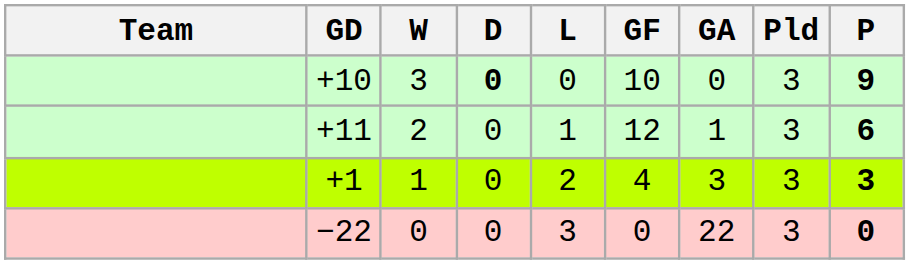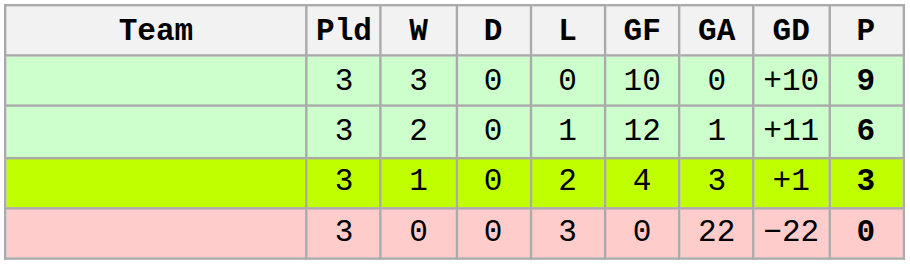columns swapped: (791, 31) <-> (344, 31)
(493, 81) bold -> (493, 81) normal
